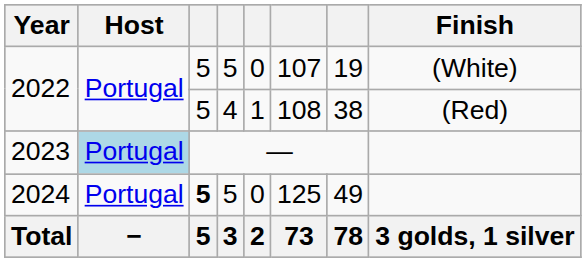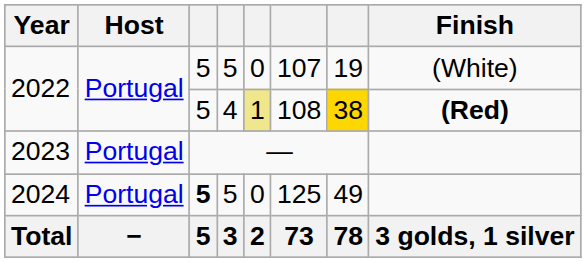(257, 109) no background -> (257, 109) khaki background
(348, 109) no background -> (348, 109) gold background
(475, 109) normal -> (475, 109) bold
(134, 151) lightblue background -> (134, 151) no background
